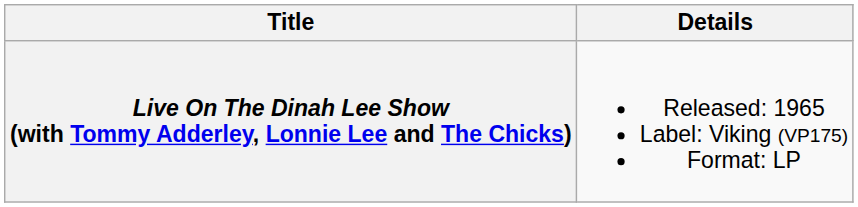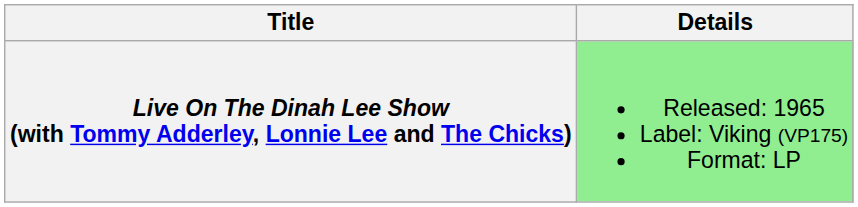(715, 134) no background -> (715, 134) lightgreen background
